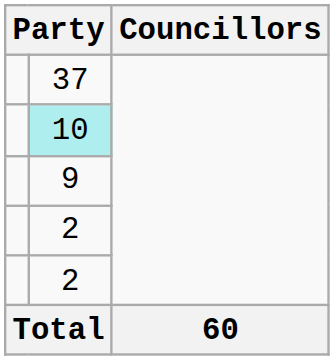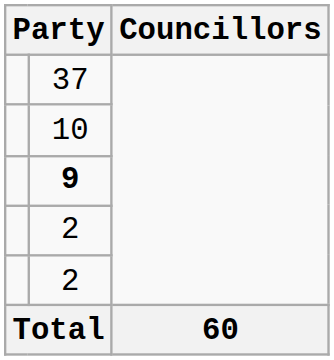(70, 130) paleturquoise background -> (70, 130) no background
(70, 180) normal -> (70, 180) bold
